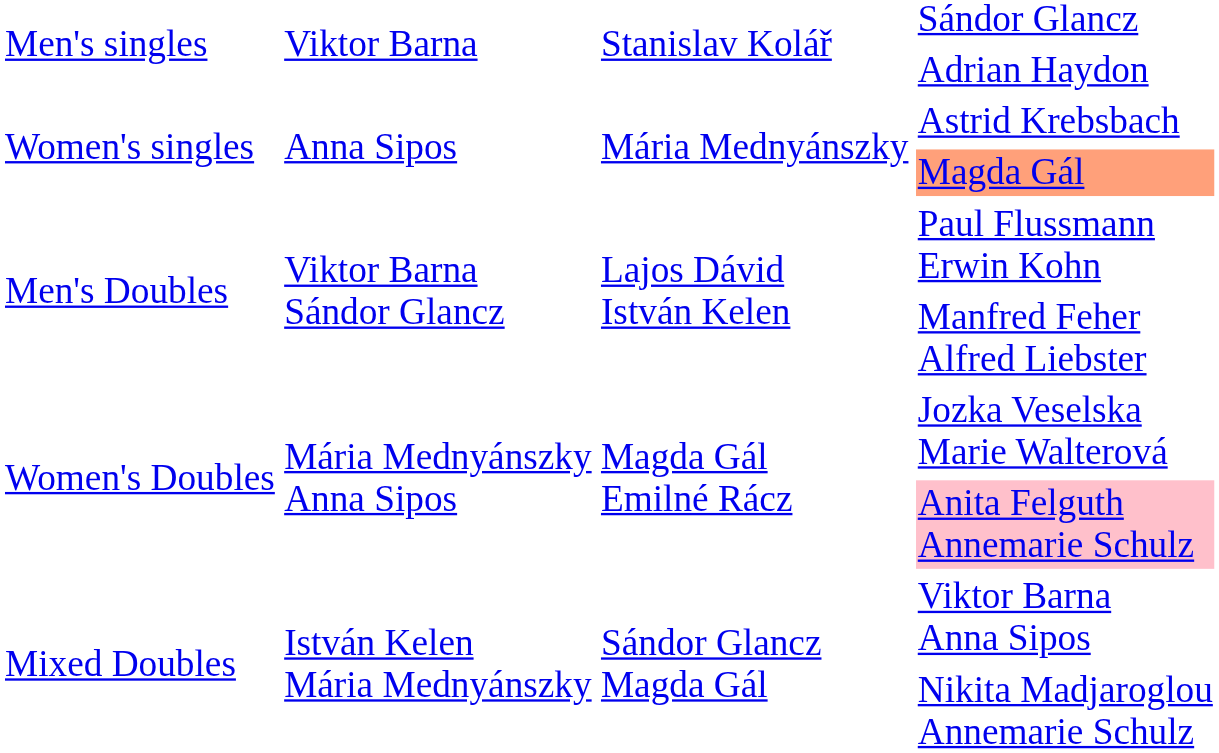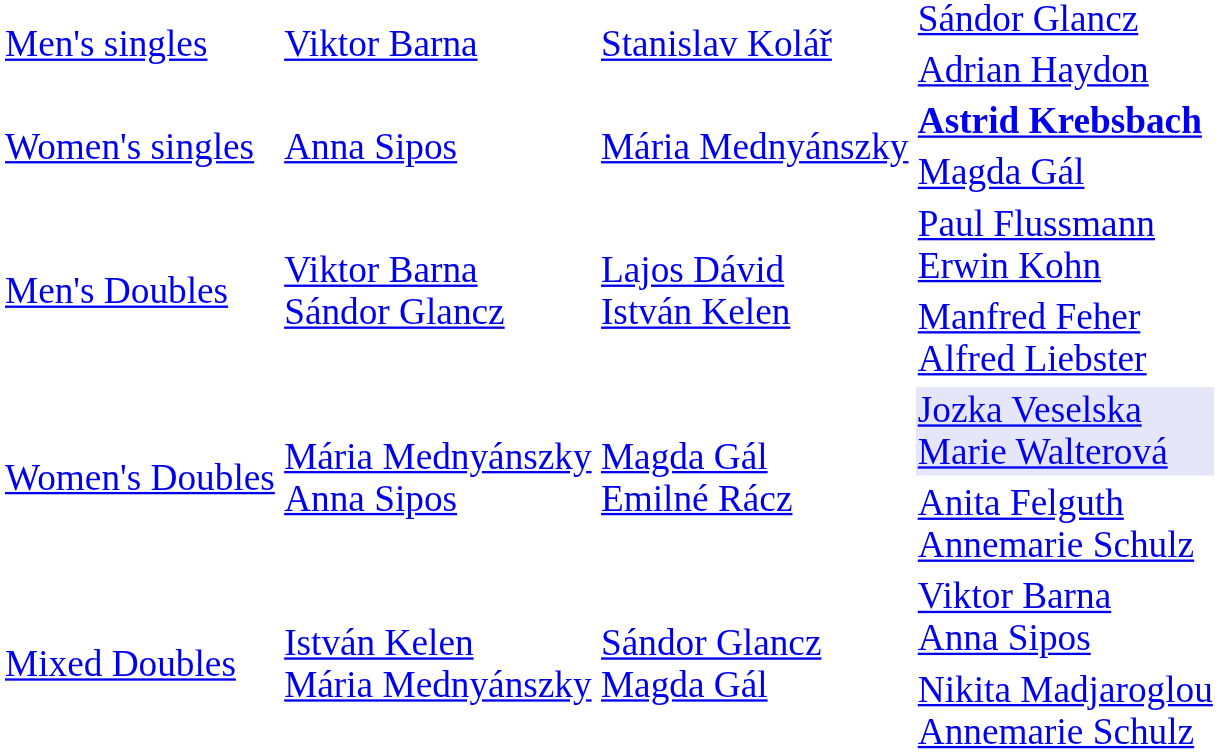(1049, 120) normal -> (1060, 120) bold
(1001, 172) lightsalmon background -> (1001, 172) no background
(1043, 430) no background -> (1043, 430) lavender background
(1056, 523) pink background -> (1056, 523) no background
